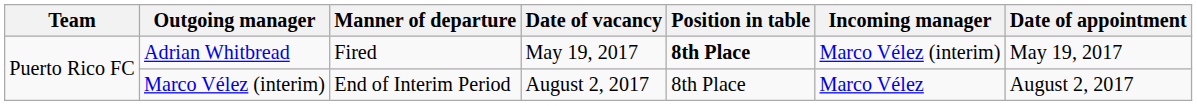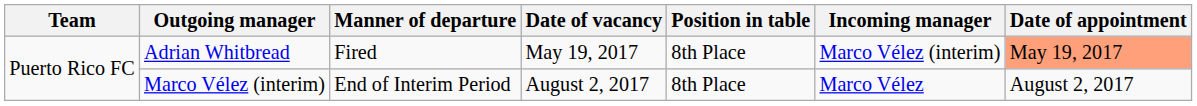(711, 52) bold -> (709, 52) normal
(1066, 52) no background -> (1066, 52) lightsalmon background
